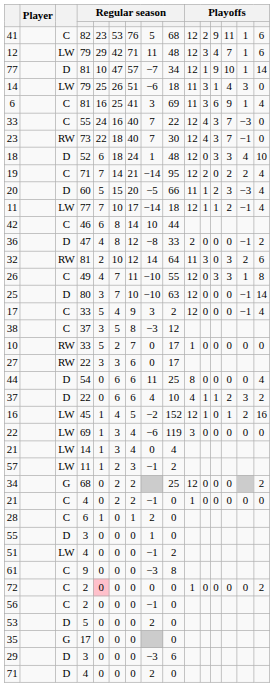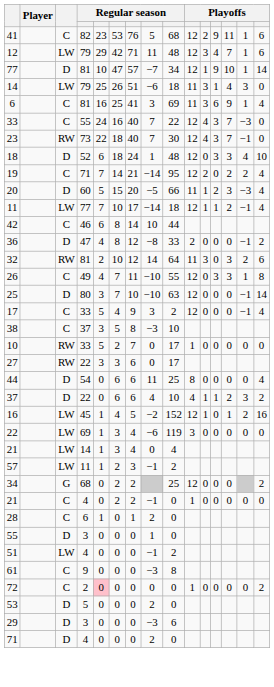(174, 328) 12 -> (174, 328) 10
- row: (12, 604)
- row: (12, 639)
